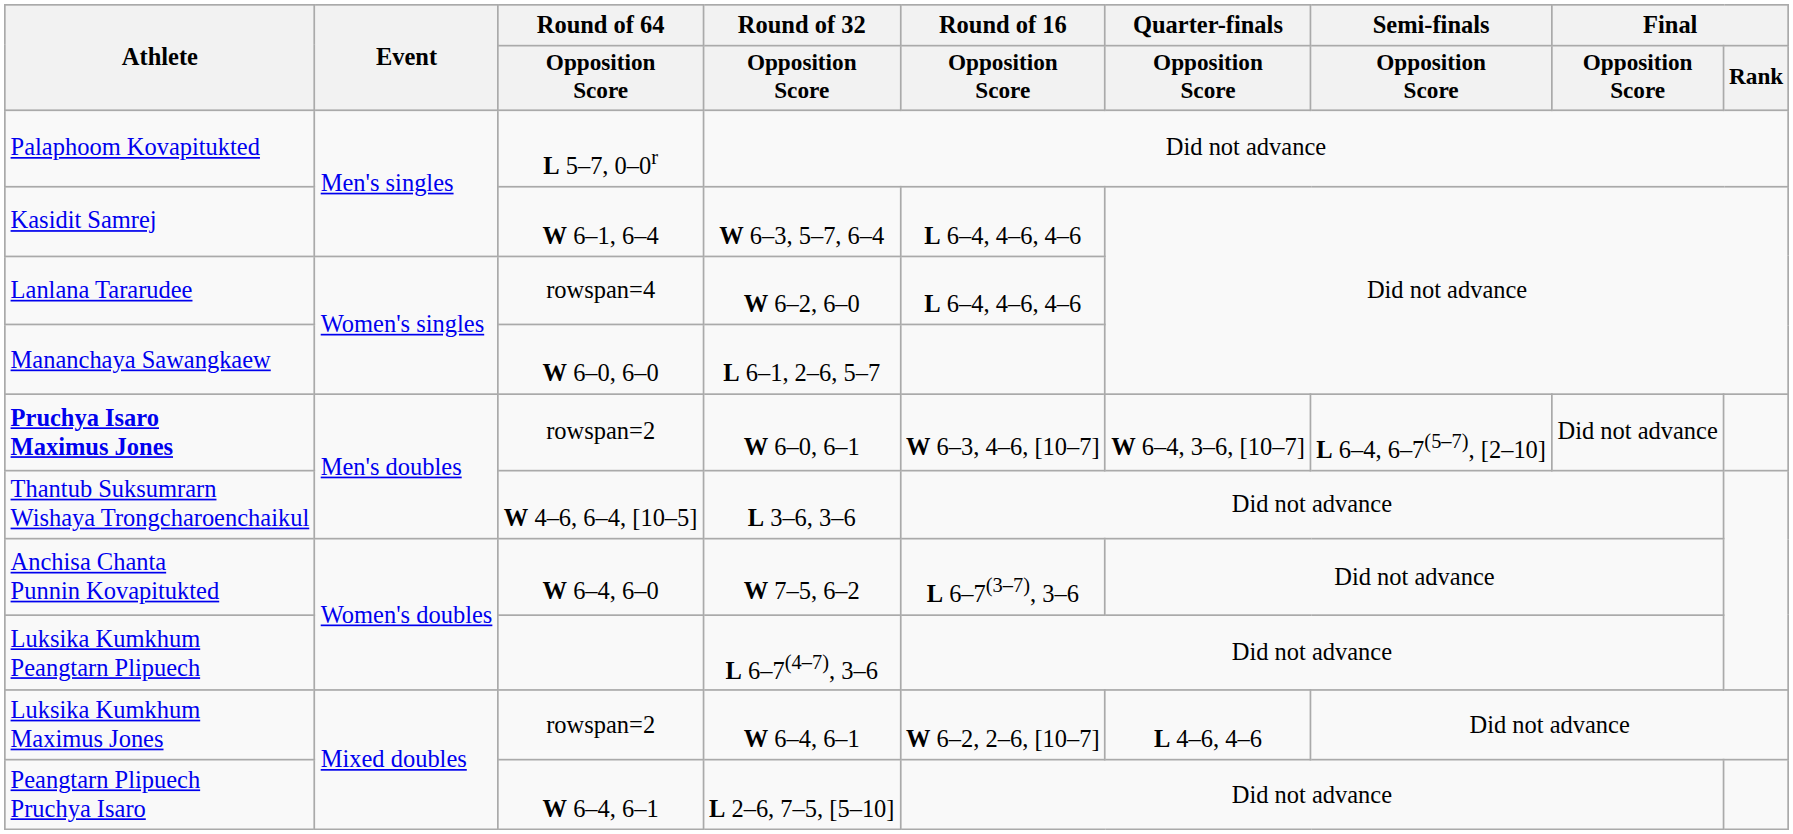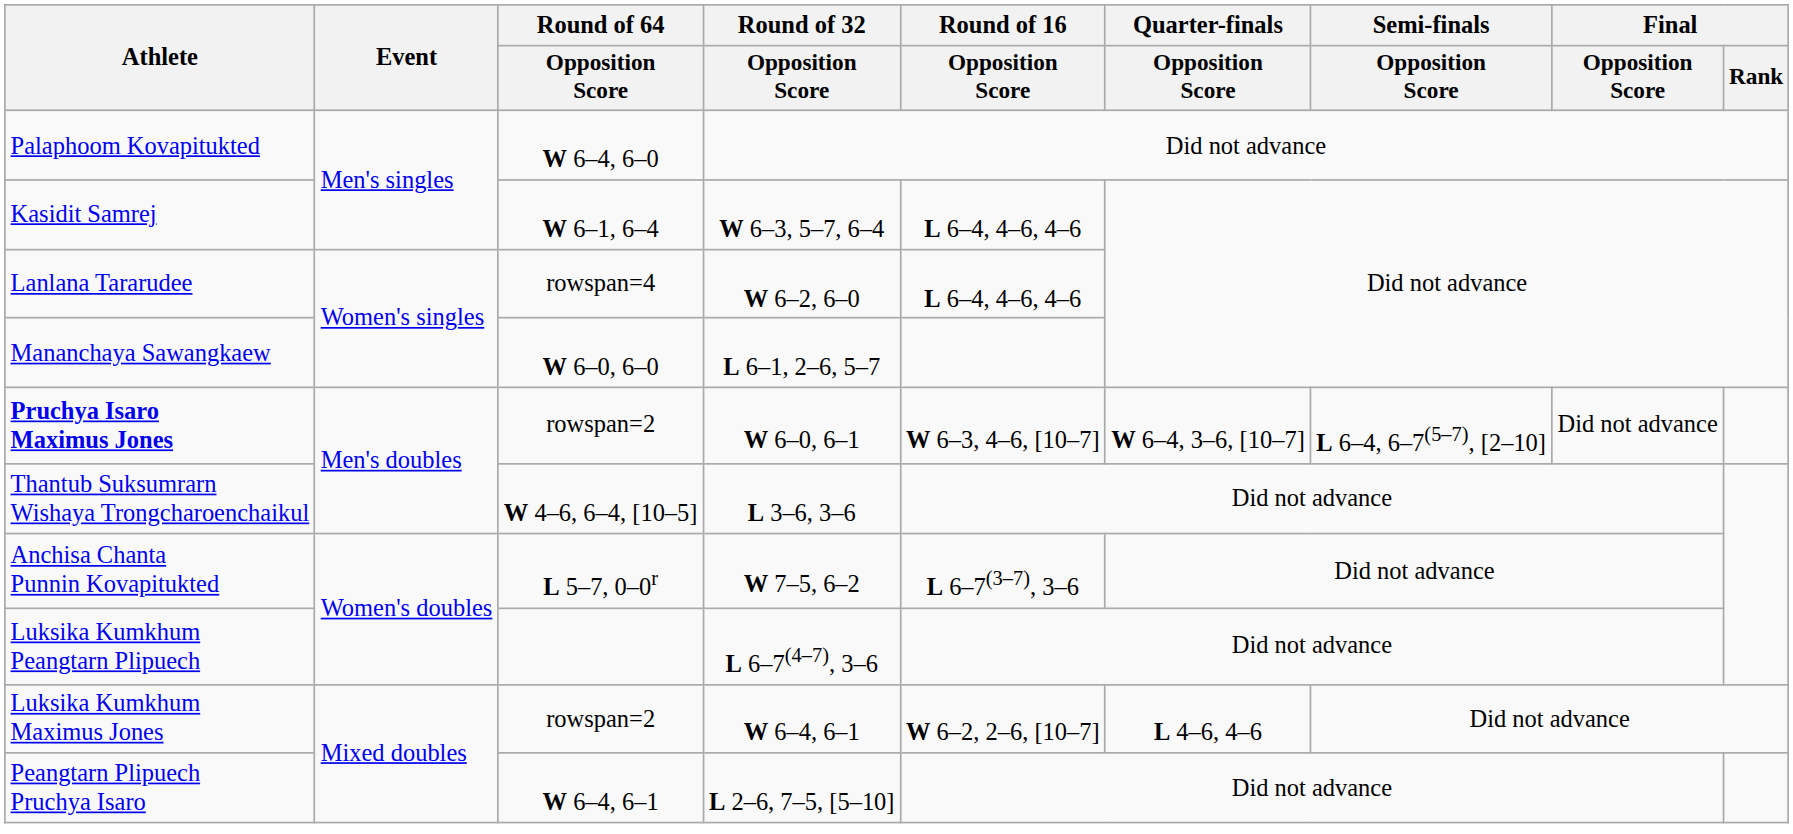(601, 162) L 5–7, 0–0r -> (601, 159) W 6–4, 6–0
(601, 591) W 6–4, 6–0 -> (601, 585) L 5–7, 0–0r
